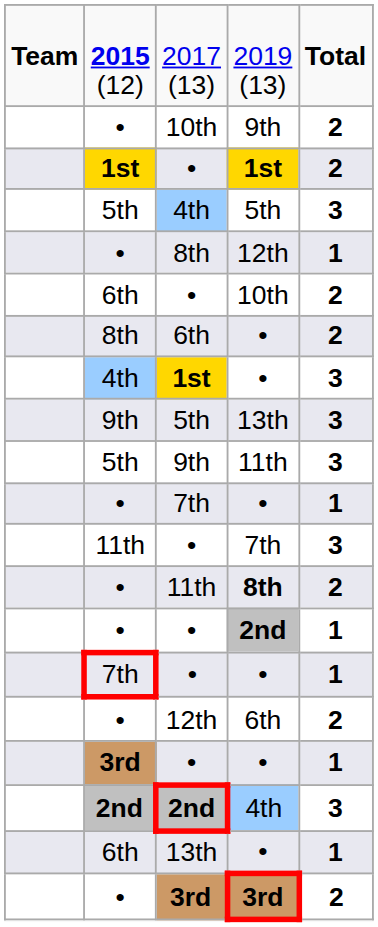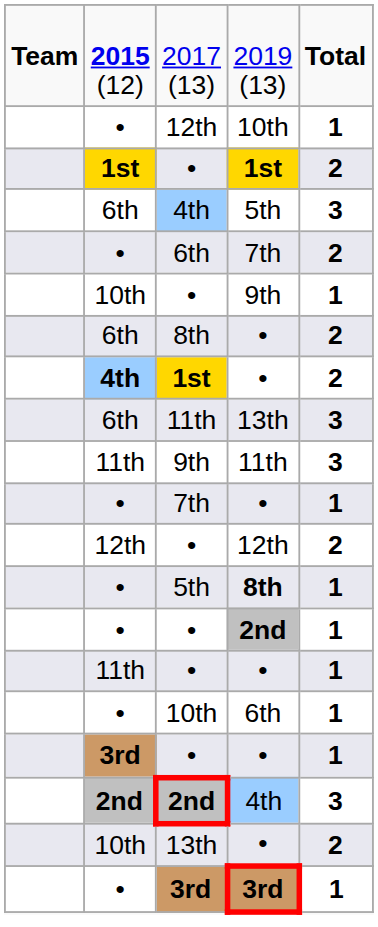(192, 127) 10th -> (192, 127) 12th
(263, 127) 9th -> (263, 127) 10th
(335, 127) 2 -> (335, 127) 1
(120, 211) 5th -> (120, 211) 6th
(192, 253) 8th -> (192, 253) 6th
(263, 253) 12th -> (263, 253) 7th
(335, 253) 1 -> (335, 253) 2
(120, 294) 6th -> (120, 294) 10th
(263, 294) 10th -> (263, 294) 9th
(335, 294) 2 -> (335, 294) 1
(120, 336) 8th -> (120, 336) 6th
(192, 336) 6th -> (192, 336) 8th
(120, 378) normal -> (120, 378) bold
(335, 378) 3 -> (335, 378) 2
(120, 420) 9th -> (120, 420) 6th
(192, 420) 5th -> (192, 420) 11th
(120, 462) 5th -> (120, 462) 11th
(120, 546) 11th -> (120, 546) 12th
(263, 546) 7th -> (263, 546) 12th
(335, 546) 3 -> (335, 546) 2
(192, 587) 11th -> (192, 587) 5th
(335, 587) 2 -> (335, 587) 1
(120, 675) 7th -> (120, 671) 11th
(192, 719) 12th -> (192, 713) 10th
(335, 719) 2 -> (335, 713) 1
(120, 852) 6th -> (120, 845) 10th
(335, 852) 1 -> (335, 845) 2
(336, 897) 2 -> (336, 890) 1
